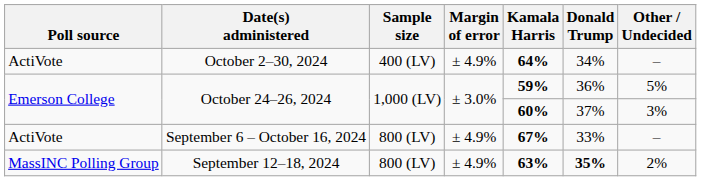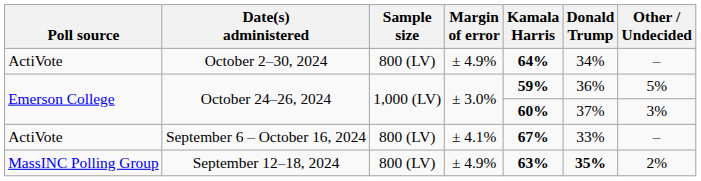(407, 61) 400 (LV) -> (407, 61) 800 (LV)
(474, 137) ± 4.9% -> (474, 137) ± 4.1%
